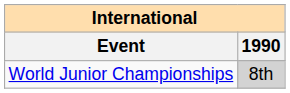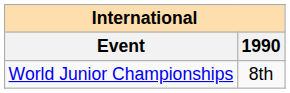(261, 74) lightgrey background -> (261, 74) no background
